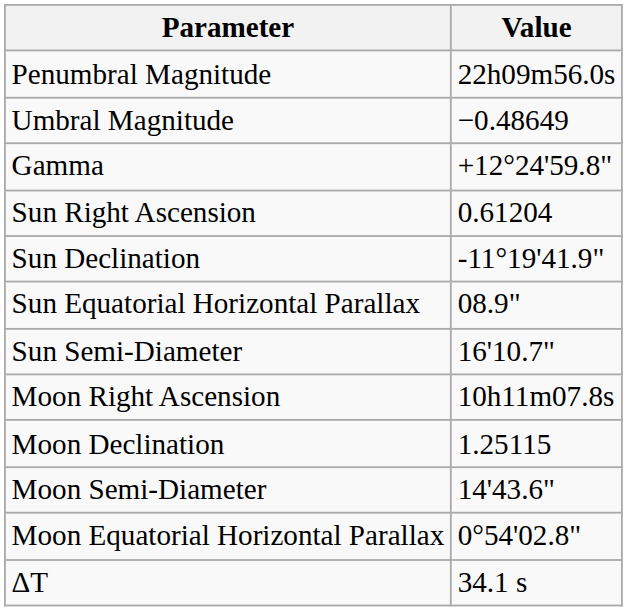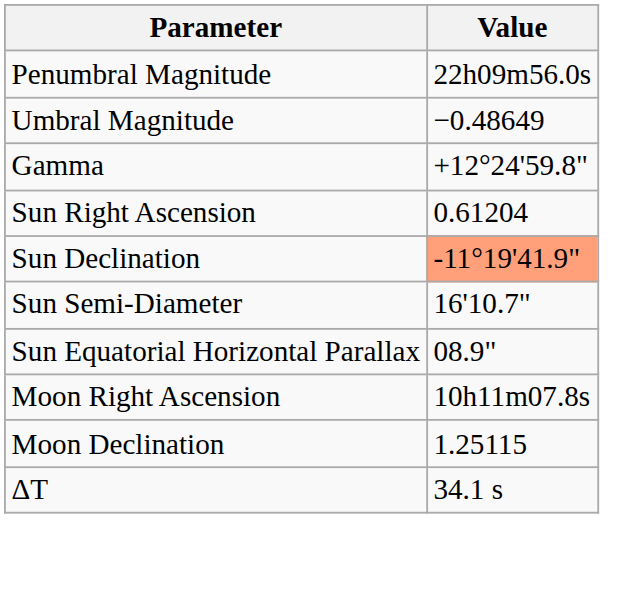(531, 258) no background -> (507, 258) lightsalmon background
rows swapped: (127, 350) <-> (216, 304)
- row: (139, 489)
- row: (228, 535)
